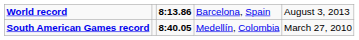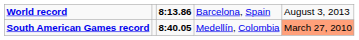(318, 27) no background -> (318, 27) lightsalmon background
